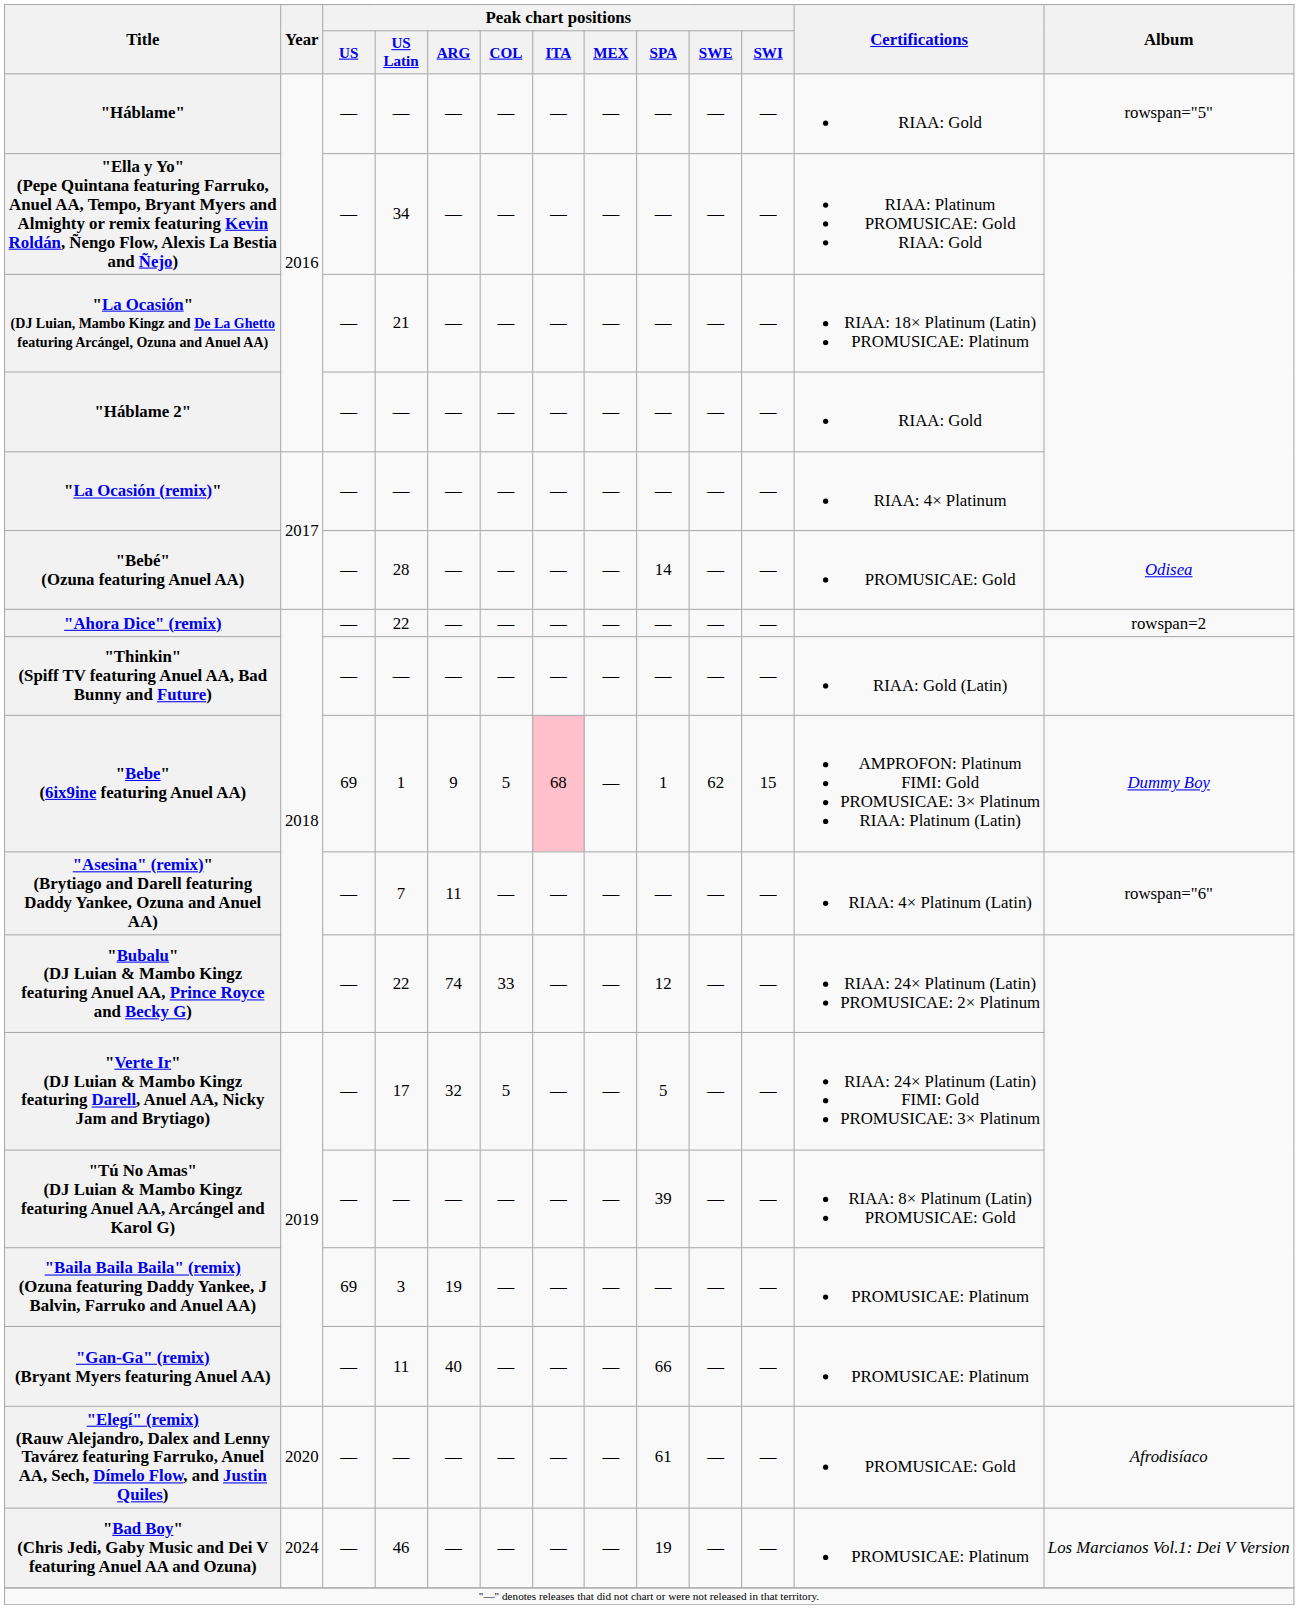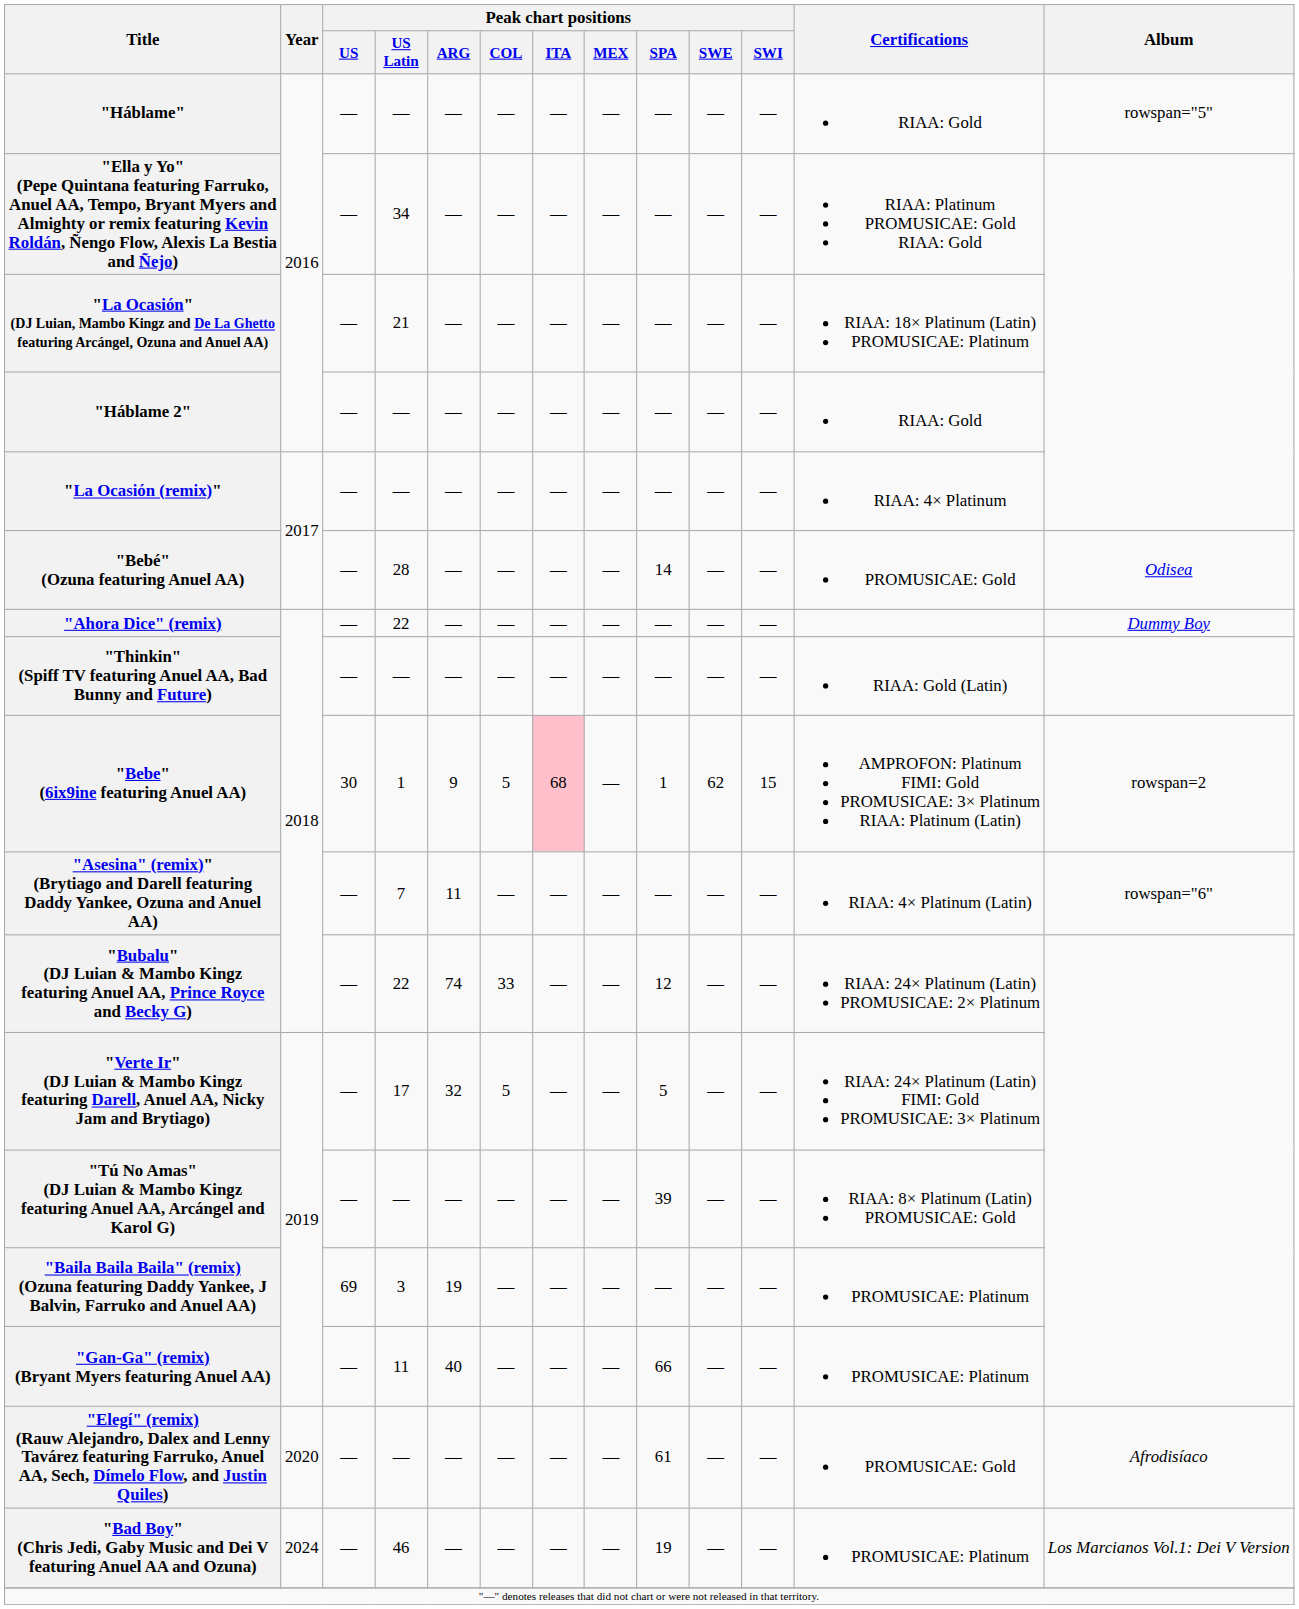(1169, 623) rowspan=2 -> (1169, 623) Dummy Boy
(349, 783) 69 -> (349, 783) 30
(1169, 783) Dummy Boy -> (1169, 783) rowspan=2
